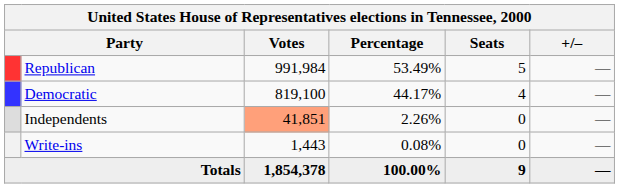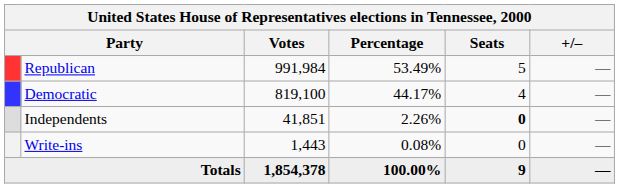(304, 119) lightsalmon background -> (304, 119) no background
(522, 119) normal -> (522, 119) bold
